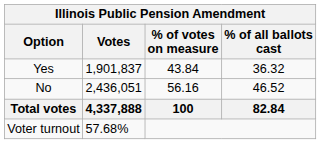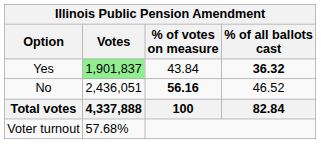(114, 68) no background -> (114, 68) lightgreen background
(269, 68) normal -> (269, 68) bold
(183, 88) normal -> (183, 88) bold
